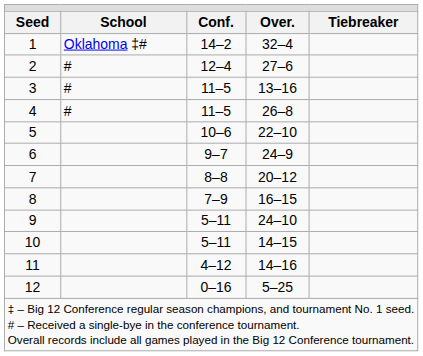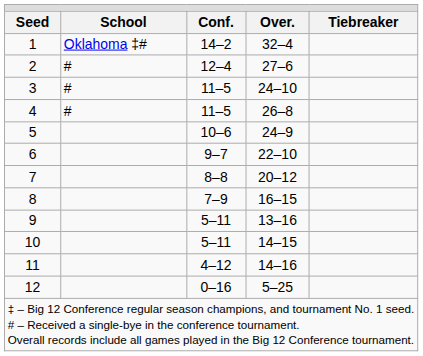(277, 89) 13–16 -> (277, 89) 24–10
(277, 133) 22–10 -> (277, 133) 24–9
(277, 155) 24–9 -> (277, 155) 22–10
(277, 221) 24–10 -> (277, 221) 13–16
